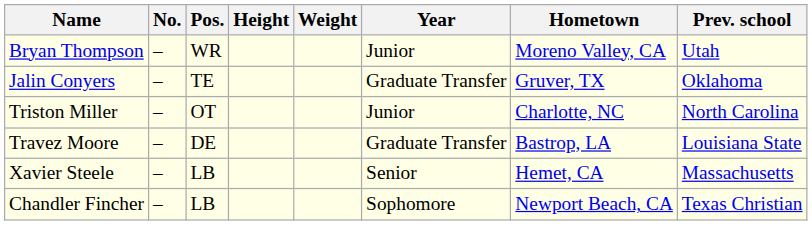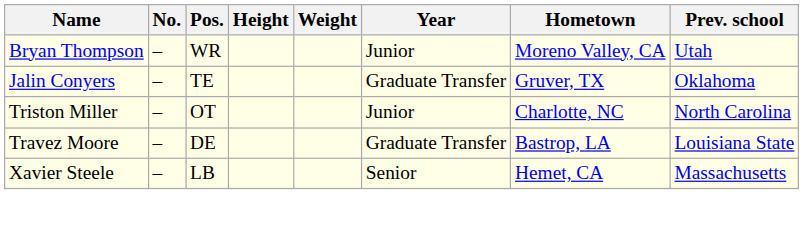- row: (77, 204)
